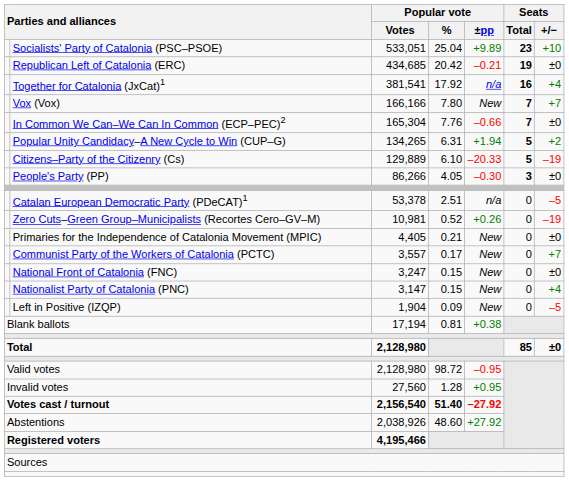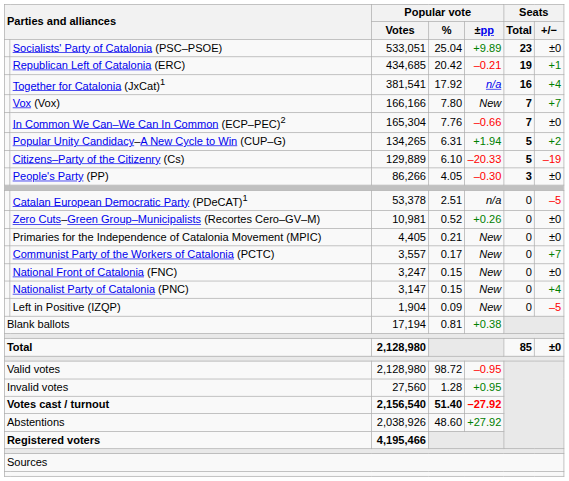(552, 48) +10 -> (555, 48) ±0
(555, 65) ±0 -> (555, 65) +1
(552, 219) –19 -> (555, 219) ±0
